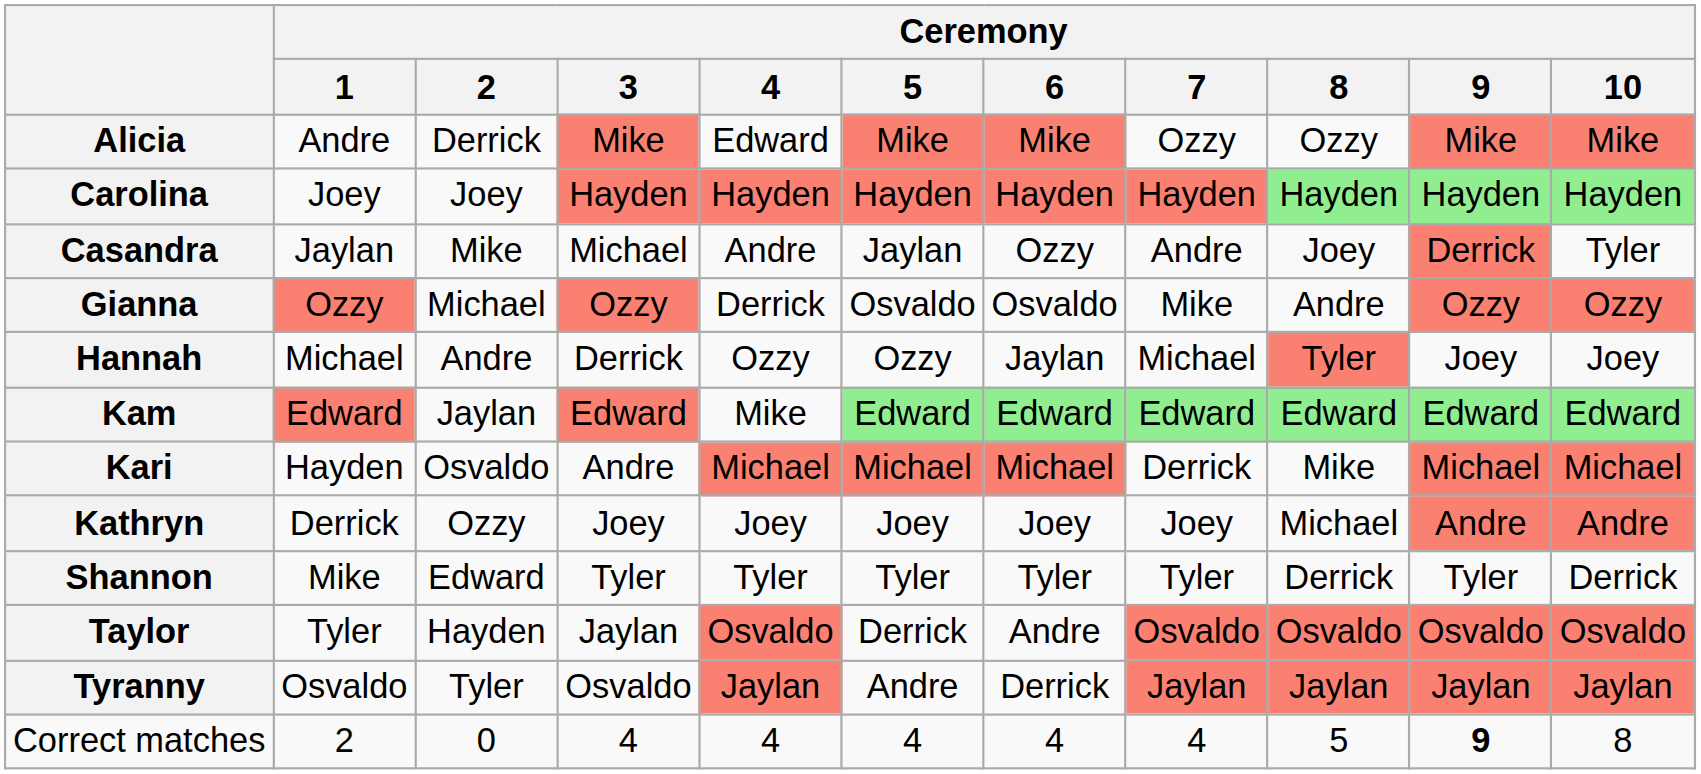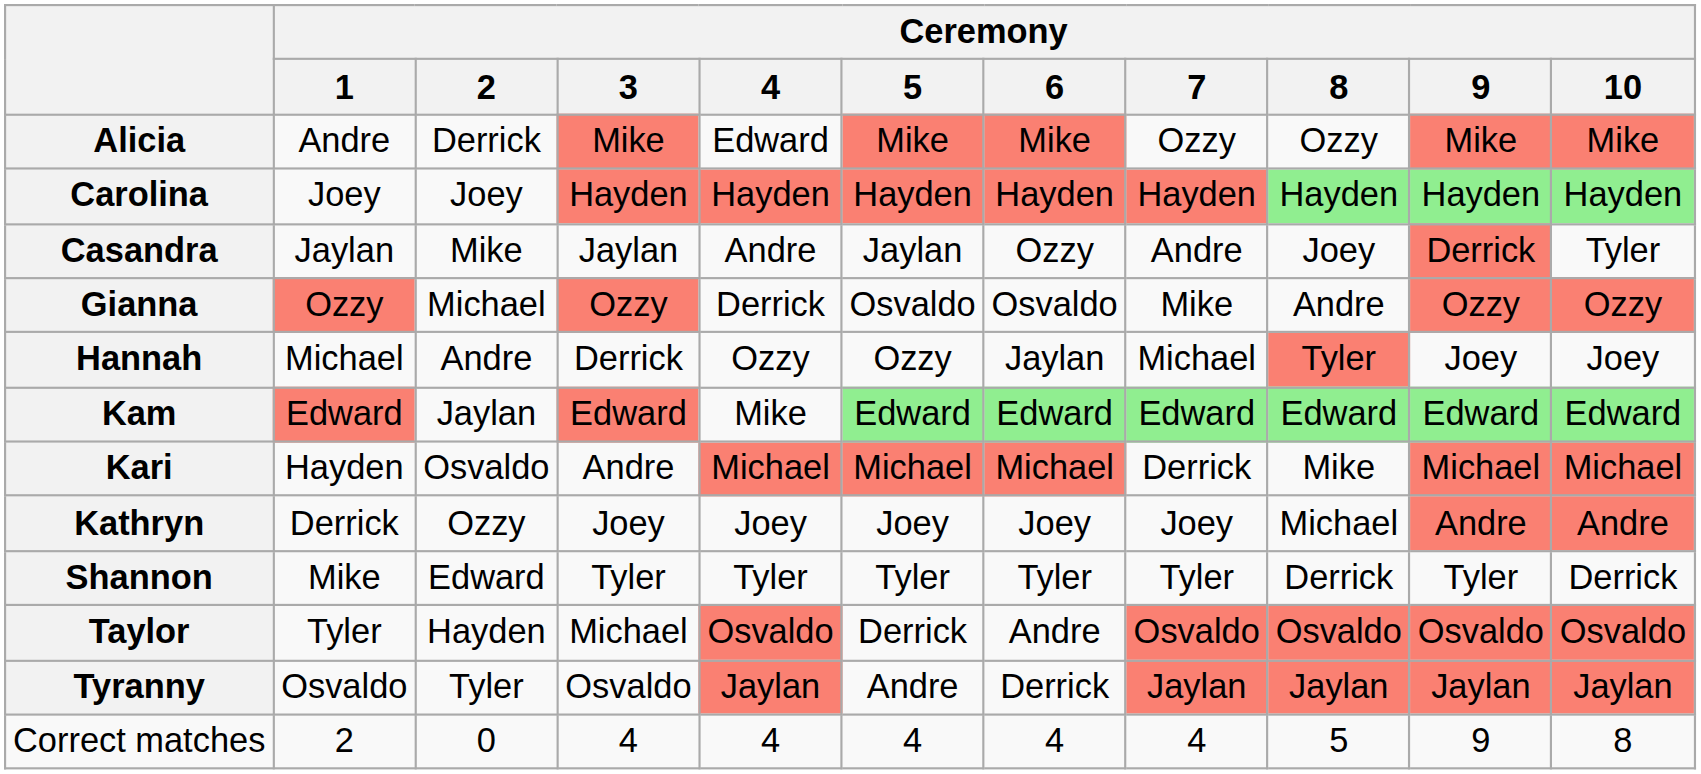(628, 250) Michael -> (628, 250) Jaylan
(628, 631) Jaylan -> (628, 631) Michael
(1481, 741) bold -> (1481, 741) normal
